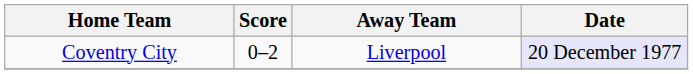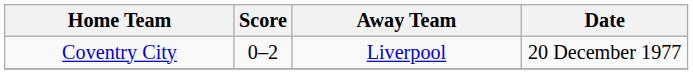(605, 52) lavender background -> (605, 52) no background
